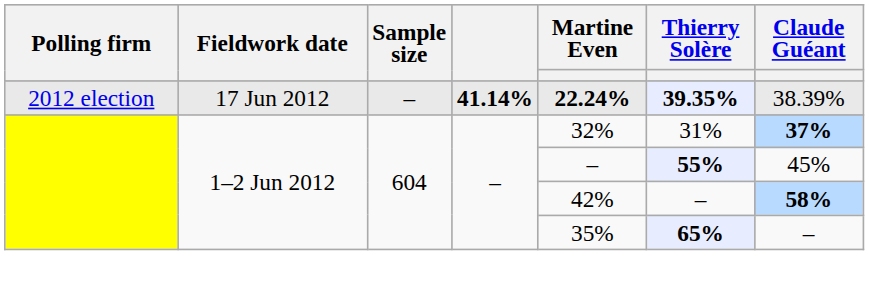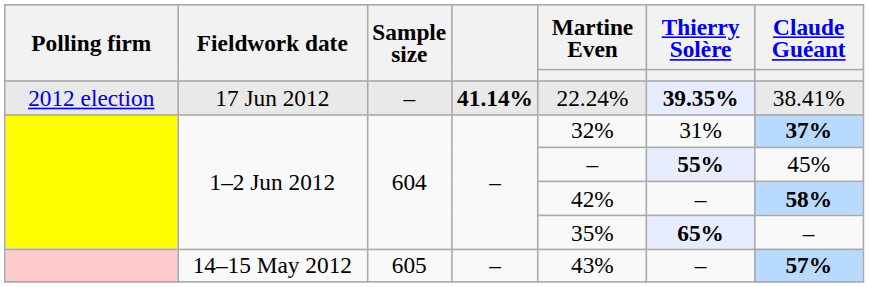(592, 98) bold -> (592, 98) normal
(809, 98) 38.39% -> (809, 98) 38.41%
+ row: (272, 266)
